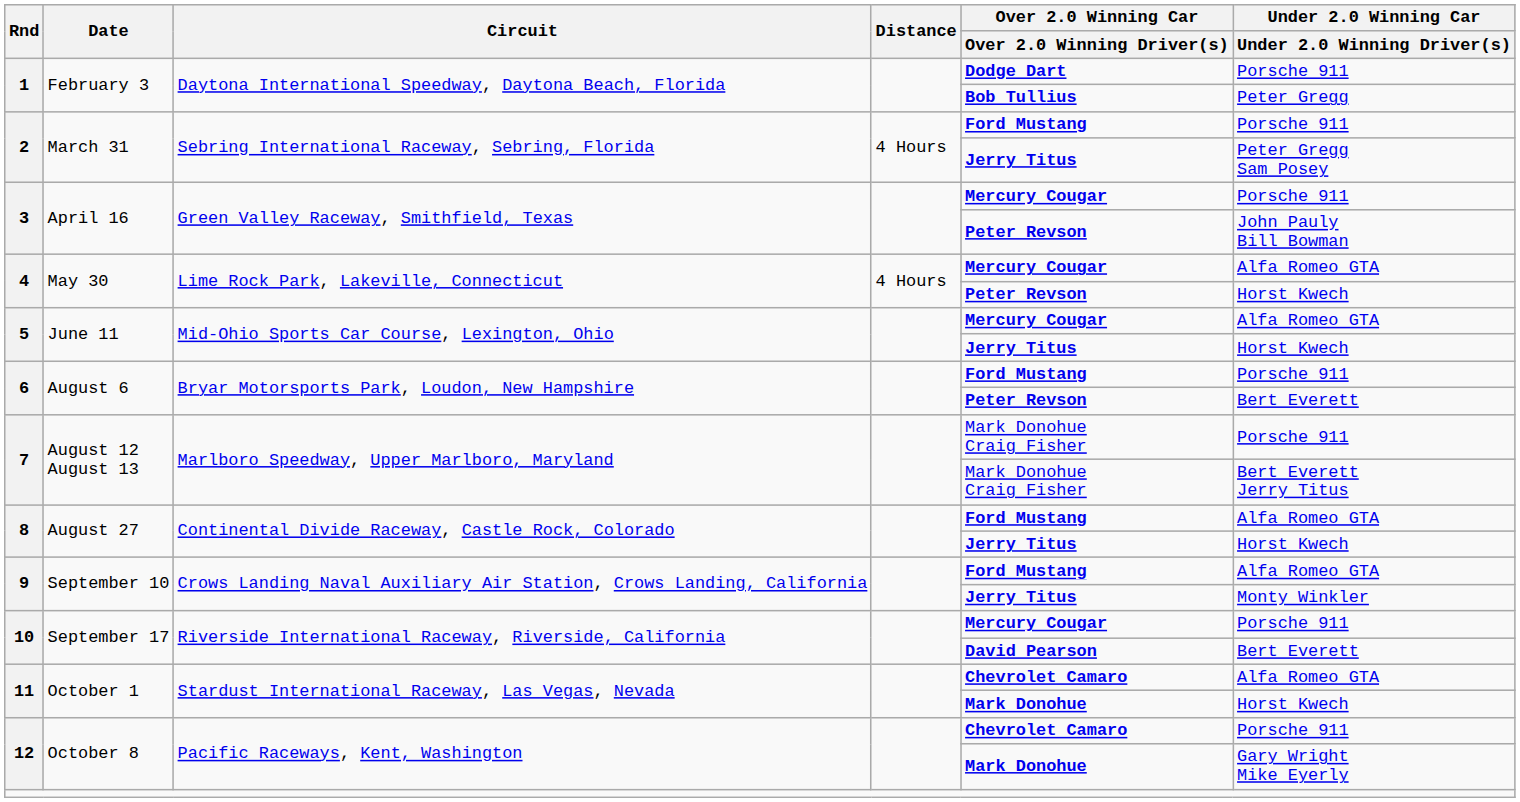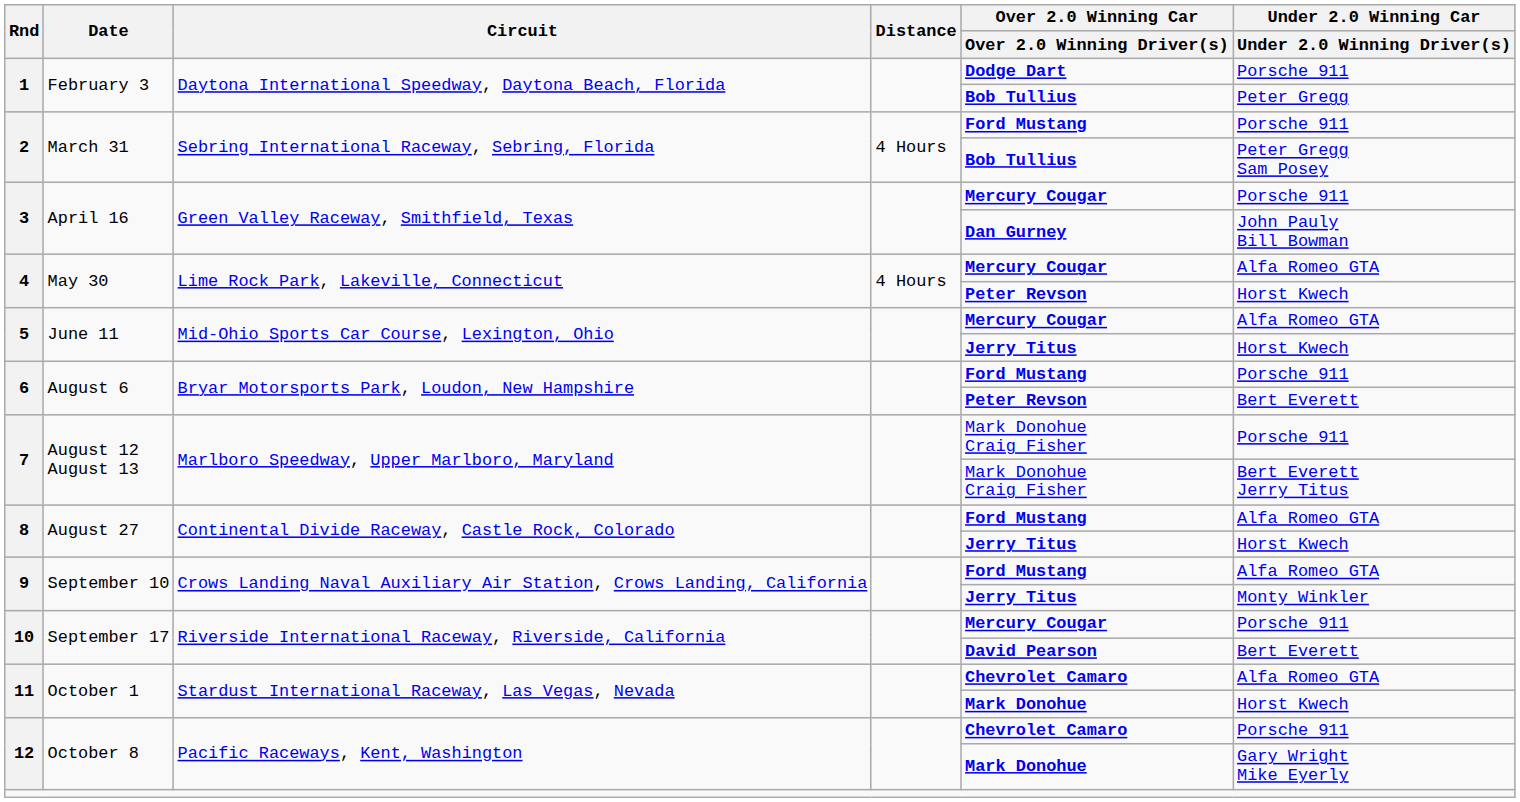(1021, 160) Jerry Titus -> (1021, 160) Bob Tullius
(1026, 232) Peter Revson -> (1016, 232) Dan Gurney
